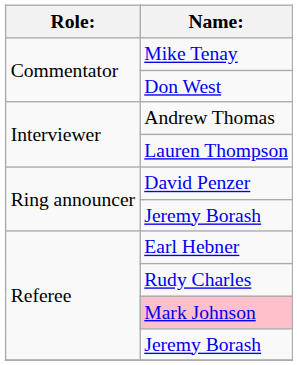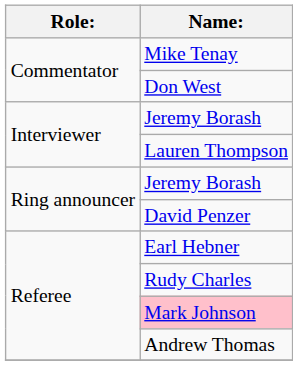(210, 118) Andrew Thomas -> (203, 118) Jeremy Borash
(197, 182) David Penzer -> (203, 182) Jeremy Borash
(203, 215) Jeremy Borash -> (197, 215) David Penzer
(203, 344) Jeremy Borash -> (210, 344) Andrew Thomas
